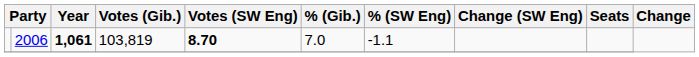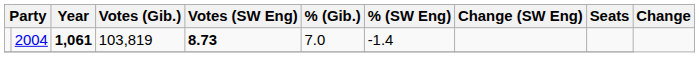(31, 39) 2006 -> (31, 39) 2004
(203, 39) 8.70 -> (203, 39) 8.73
(380, 39) -1.1 -> (380, 39) -1.4
